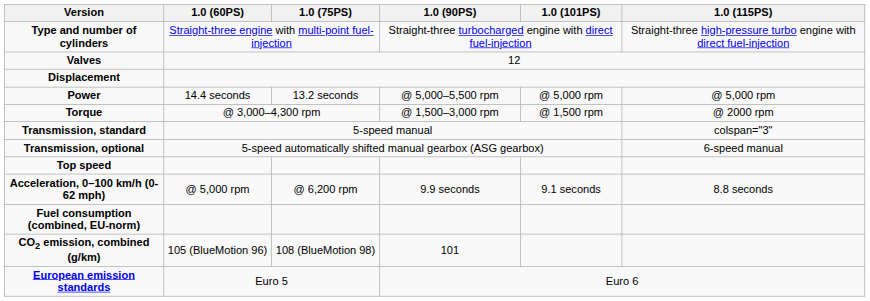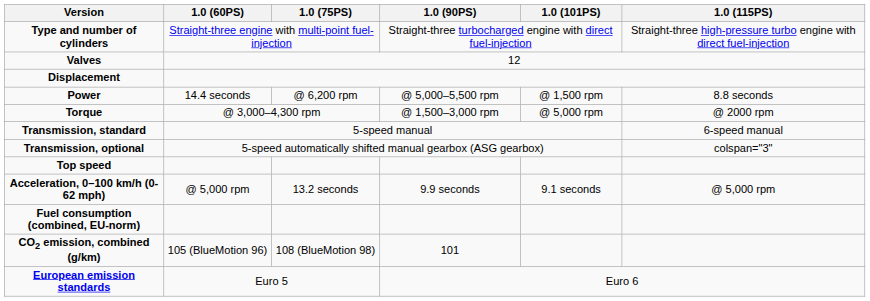(325, 95) 13.2 seconds -> (325, 95) @ 6,200 rpm
(571, 95) @ 5,000 rpm -> (571, 95) @ 1,500 rpm
(743, 95) @ 5,000 rpm -> (743, 95) 8.8 seconds
(571, 113) @ 1,500 rpm -> (571, 113) @ 5,000 rpm
(743, 130) colspan="3" -> (743, 130) 6-speed manual
(743, 148) 6-speed manual -> (743, 148) colspan="3"
(325, 189) @ 6,200 rpm -> (325, 189) 13.2 seconds
(743, 189) 8.8 seconds -> (743, 189) @ 5,000 rpm
